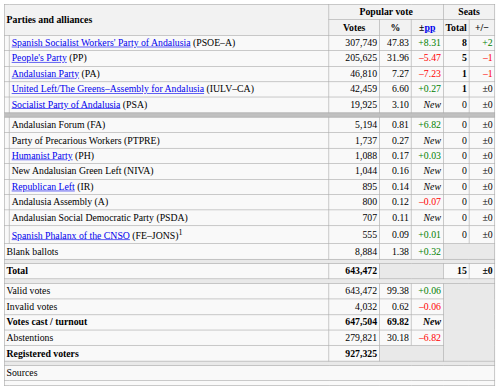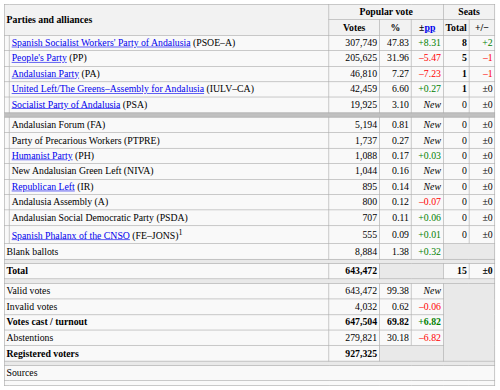(430, 125) +6.82 -> (432, 125) New
(432, 217) New -> (430, 217) +0.06
(430, 291) +0.06 -> (432, 291) New
(432, 322) New -> (430, 322) +6.82
